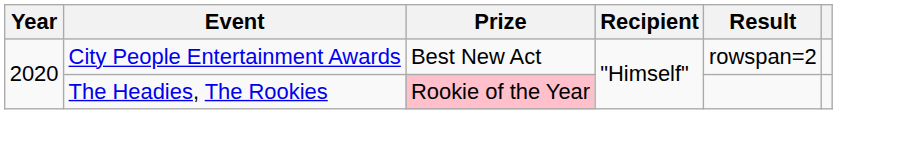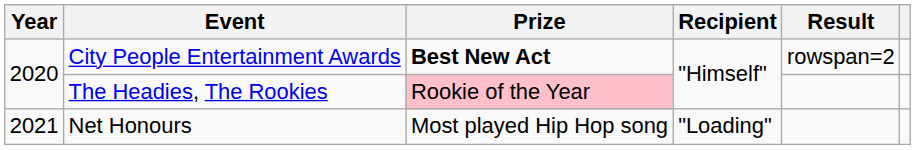(476, 56) normal -> (481, 56) bold
+ row: (130, 126)
